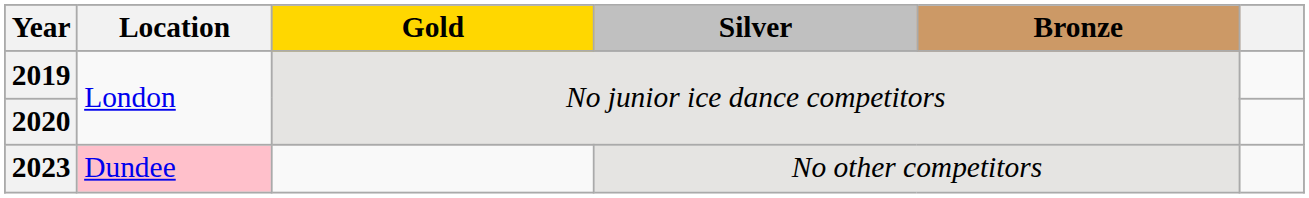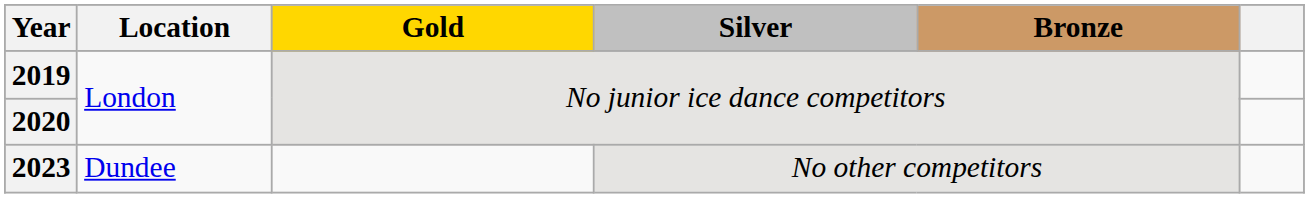(130, 167) pink background -> (130, 167) no background
